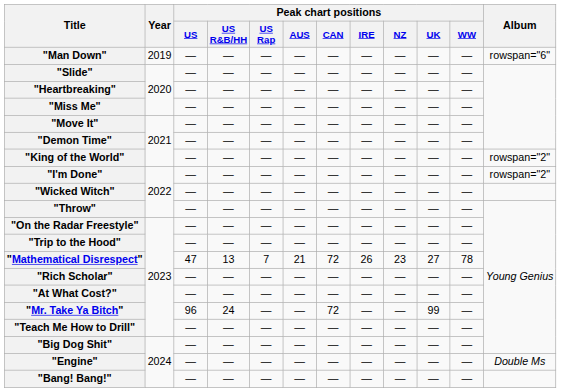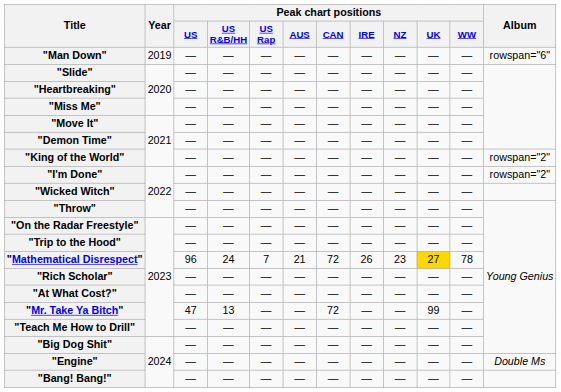(191, 259) 47 -> (191, 259) 96
(228, 259) 13 -> (228, 259) 24
(433, 259) no background -> (433, 259) gold background
(191, 310) 96 -> (191, 310) 47
(228, 310) 24 -> (228, 310) 13
